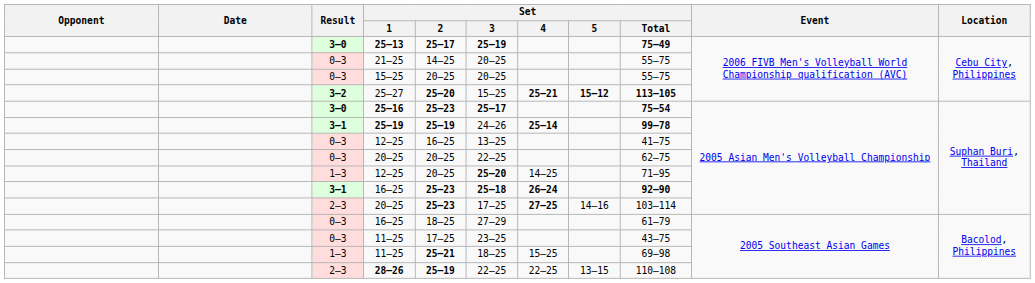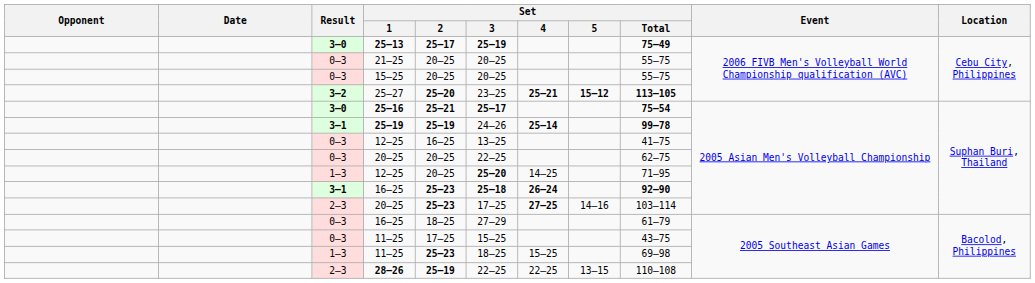(440, 61) 14–25 -> (440, 61) 20–25
(492, 93) 15–25 -> (492, 93) 23–25
(440, 109) 25–23 -> (440, 109) 25–21
(492, 238) 23–25 -> (492, 238) 15–25
(440, 254) 25–21 -> (440, 254) 25–23
